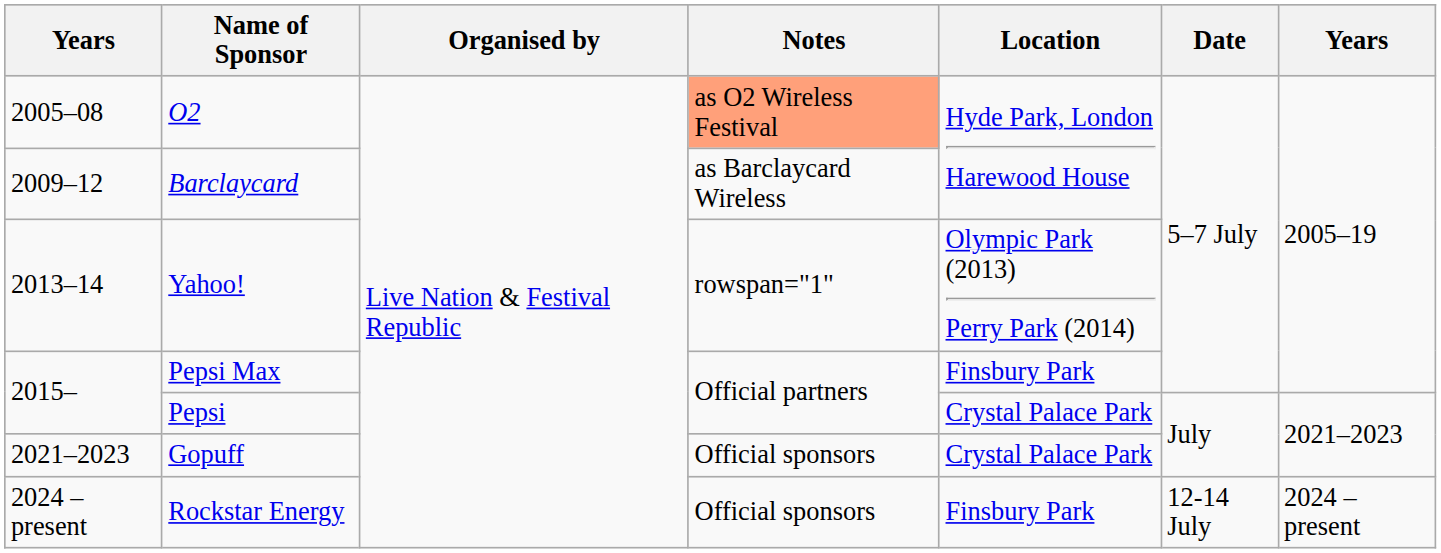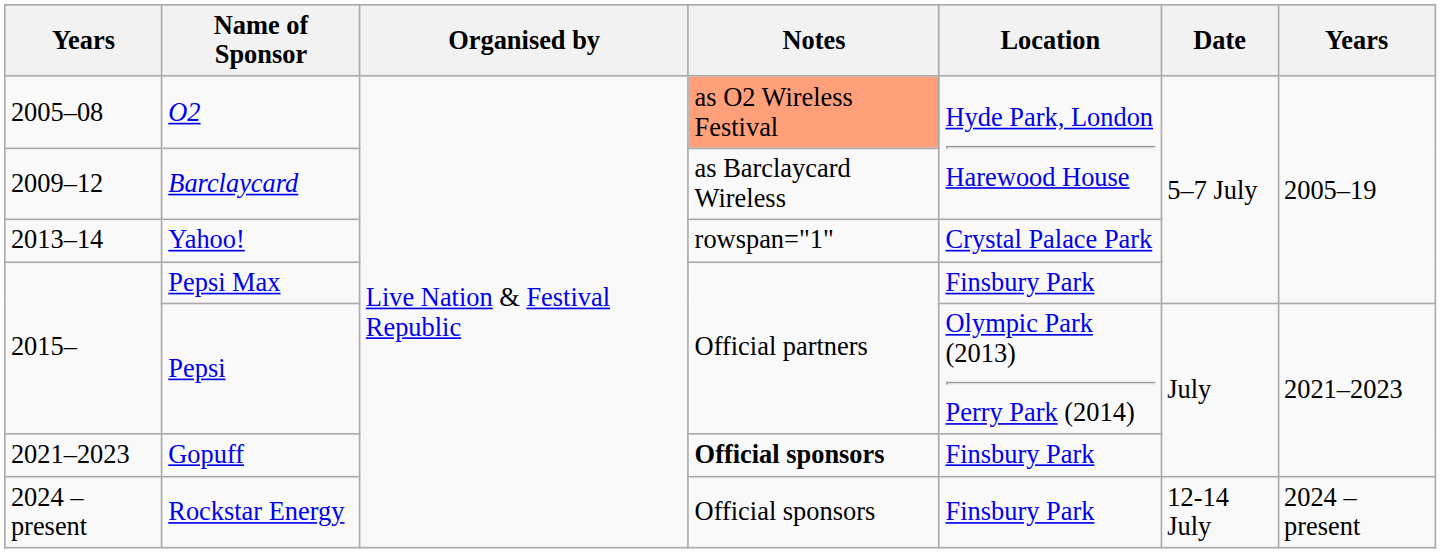(1050, 284) Olympic Park (2013) Perry Park (2014) -> (1049, 240) Crystal Palace Park
(1049, 412) Crystal Palace Park -> (1050, 368) Olympic Park (2013) Perry Park (2014)
(785, 454) normal -> (790, 454) bold
(1049, 454) Crystal Palace Park -> (1020, 454) Finsbury Park
